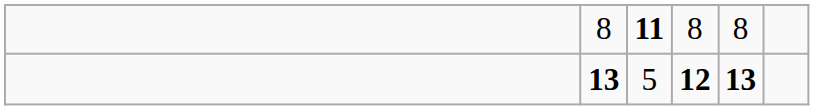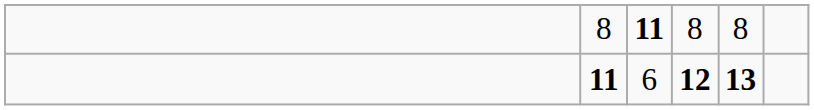(604, 78) 13 -> (604, 78) 11
(649, 78) 5 -> (649, 78) 6
